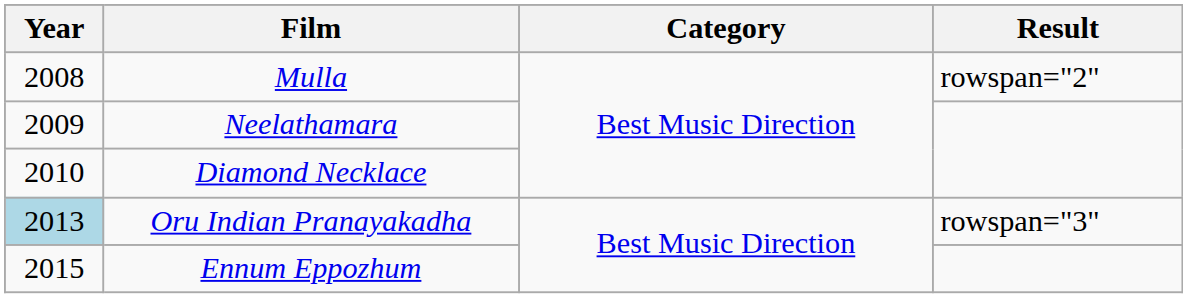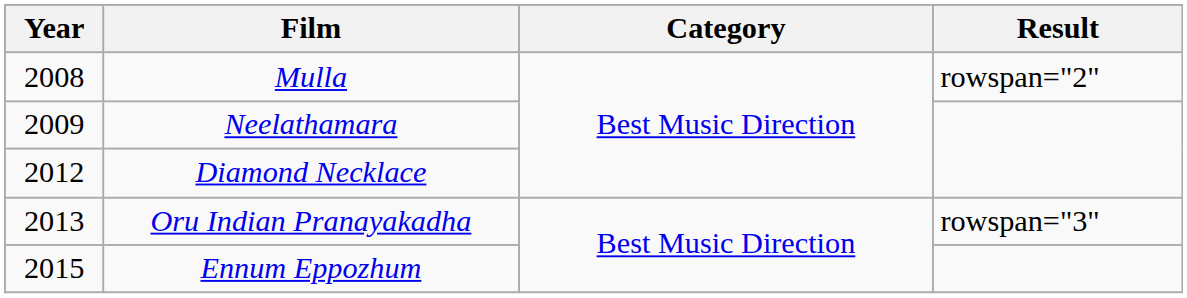(54, 172) 2010 -> (54, 172) 2012
(54, 220) lightblue background -> (54, 220) no background
